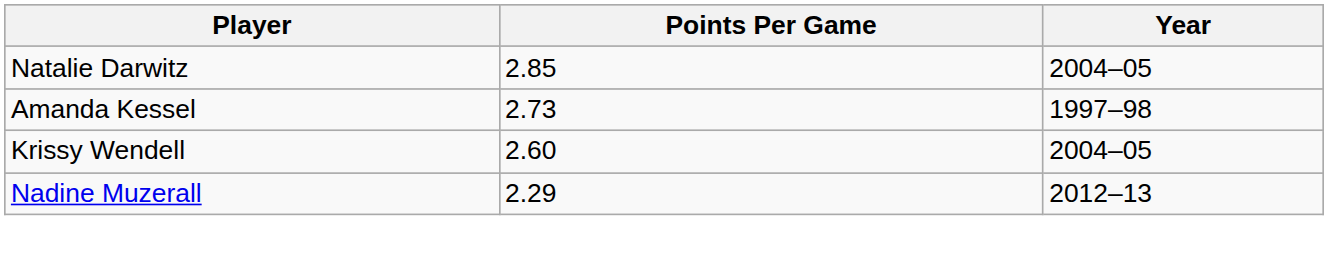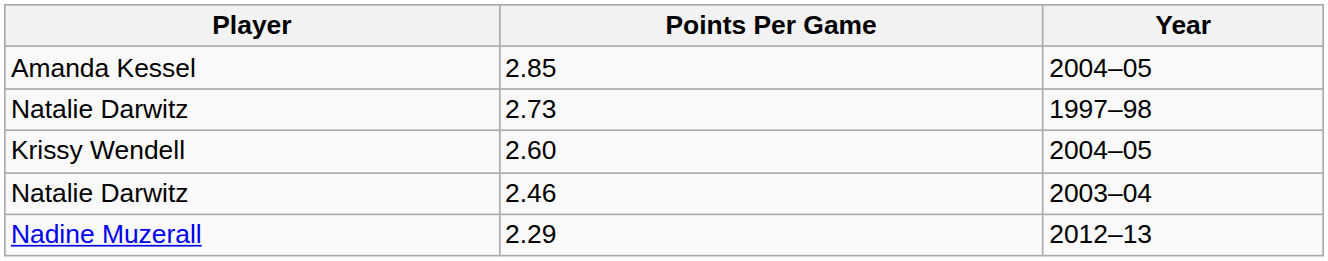(100, 67) Natalie Darwitz -> (103, 67) Amanda Kessel
(103, 109) Amanda Kessel -> (100, 109) Natalie Darwitz
+ row: (531, 192)
